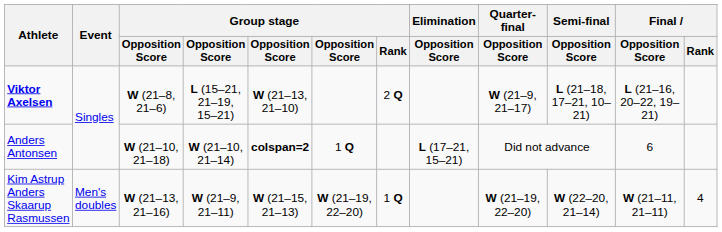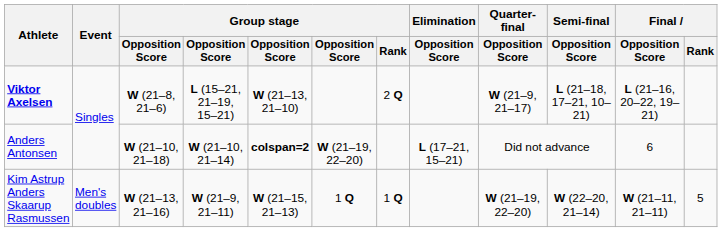(345, 147) 1 Q -> (345, 154) W (21–19, 22–20)
(345, 205) W (21–19, 22–20) -> (345, 198) 1 Q
(700, 198) 4 -> (700, 198) 5
